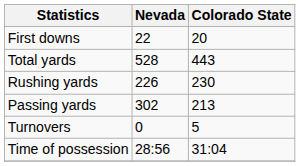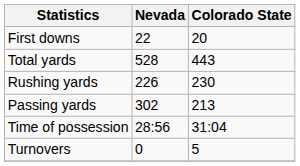rows swapped: (39, 127) <-> (68, 149)
